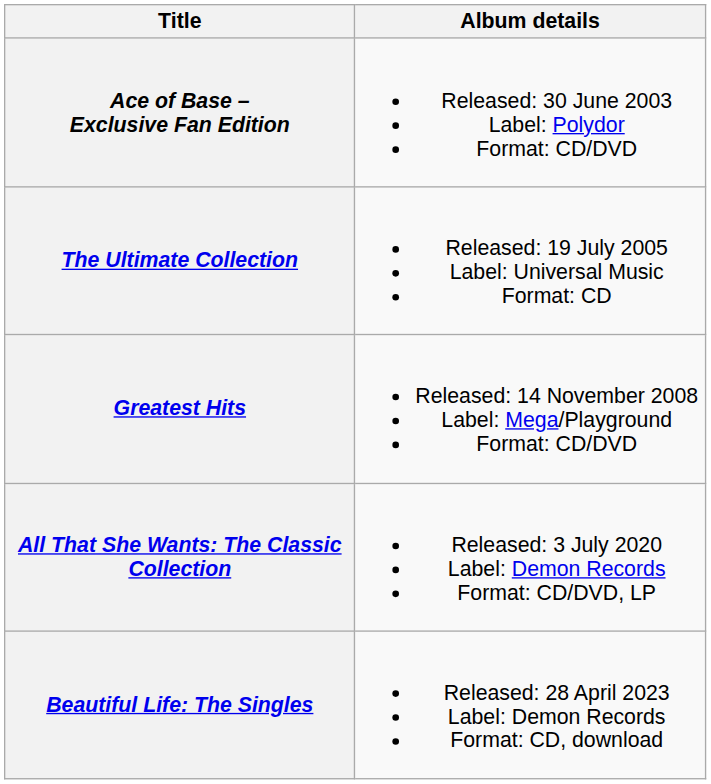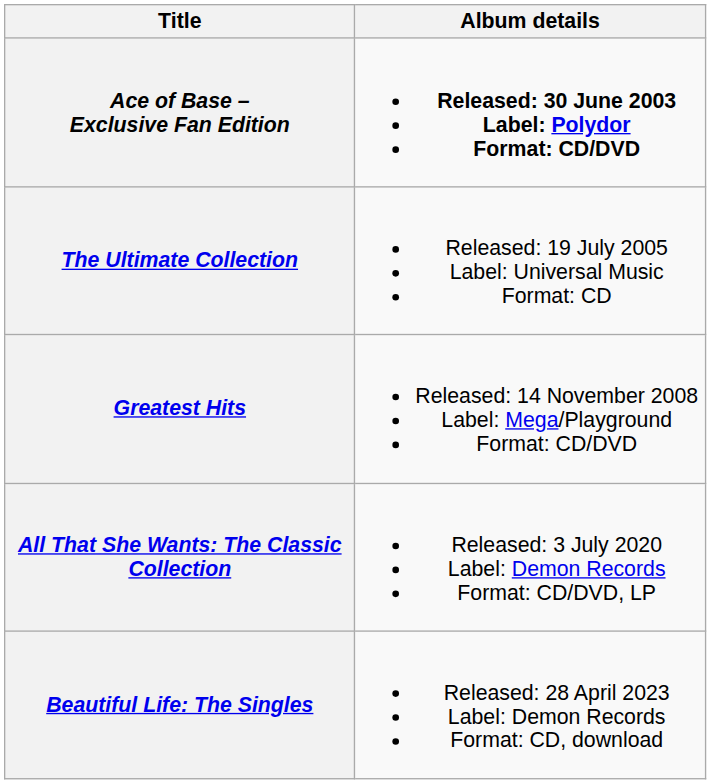(530, 124) normal -> (530, 124) bold
